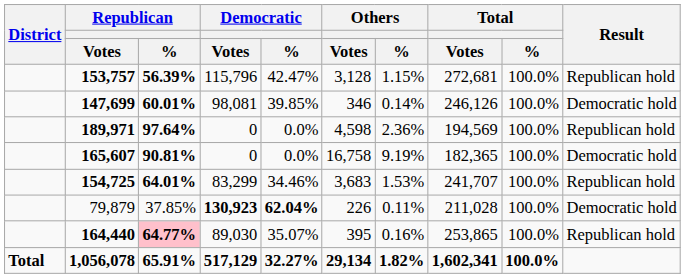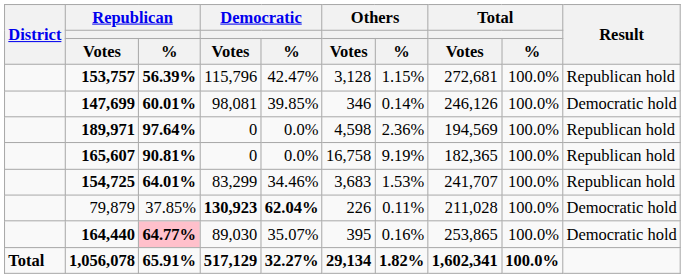(622, 155) Democratic hold -> (621, 155) Republican hold
(621, 234) Republican hold -> (622, 234) Democratic hold
